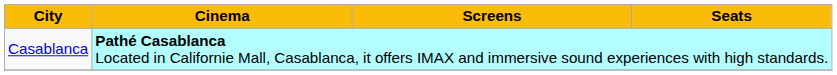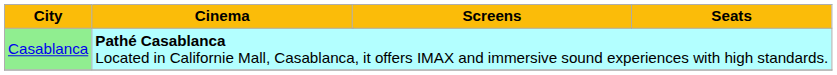(48, 49) no background -> (48, 49) lightgreen background
